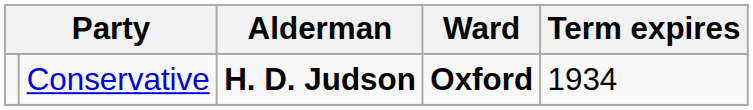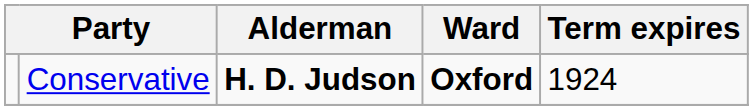(582, 79) 1934 -> (582, 79) 1924
